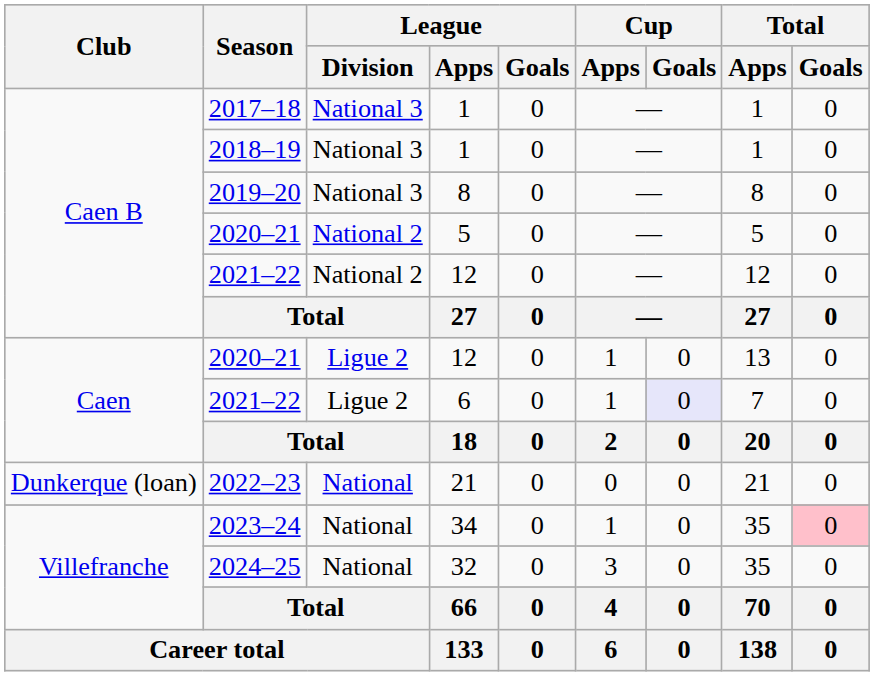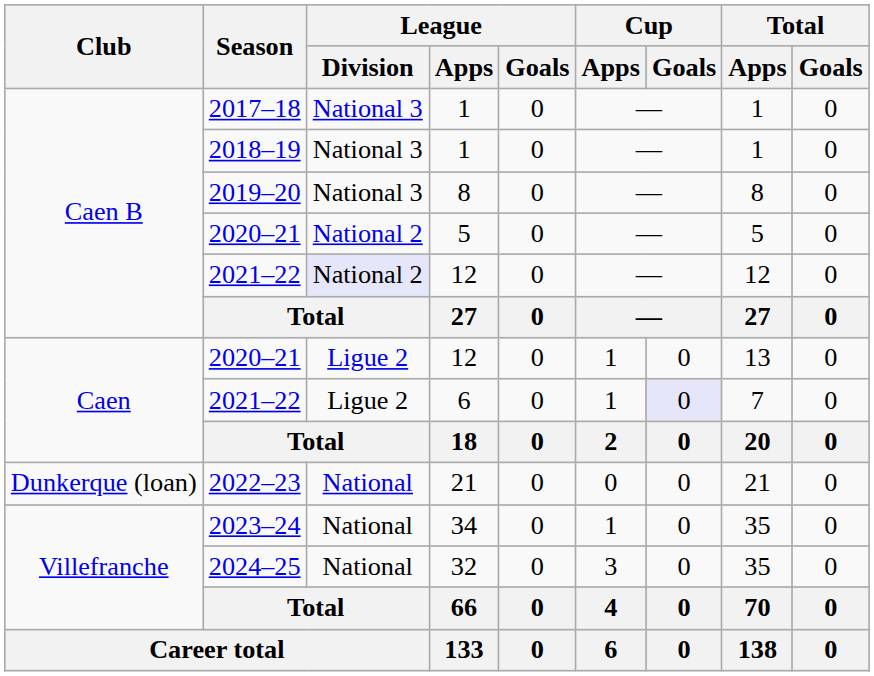(368, 274) no background -> (368, 274) lavender background
(831, 524) pink background -> (831, 524) no background
